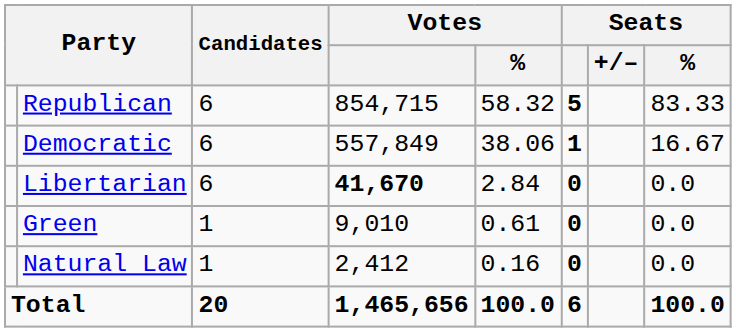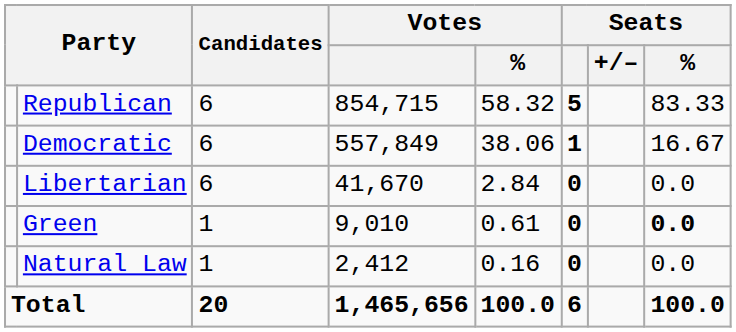(379, 186) bold -> (379, 186) normal
(673, 226) normal -> (673, 226) bold
